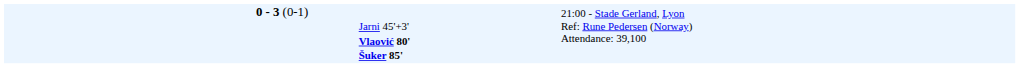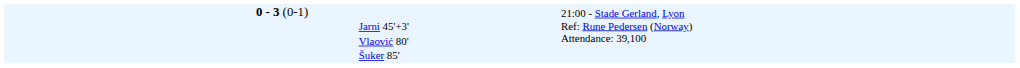(385, 41) bold -> (384, 41) normal
(381, 56) bold -> (379, 56) normal
